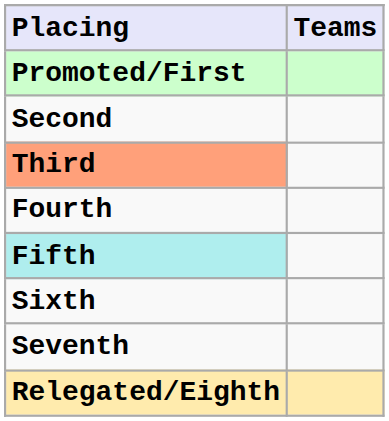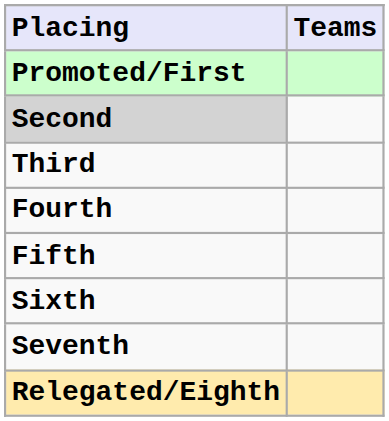(62, 119) no background -> (62, 119) lightgrey background
(54, 165) lightsalmon background -> (54, 165) no background
(54, 256) paleturquoise background -> (54, 256) no background
